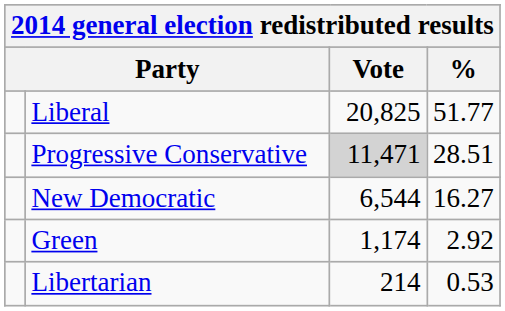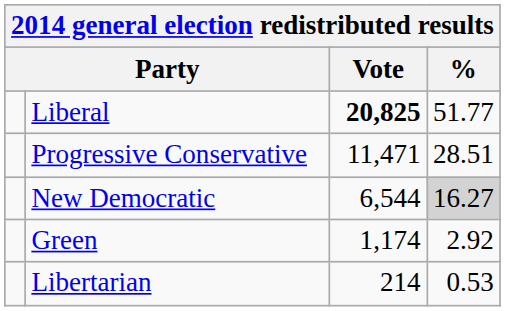(383, 111) normal -> (383, 111) bold
(384, 154) lightgrey background -> (384, 154) no background
(463, 197) no background -> (463, 197) lightgrey background
